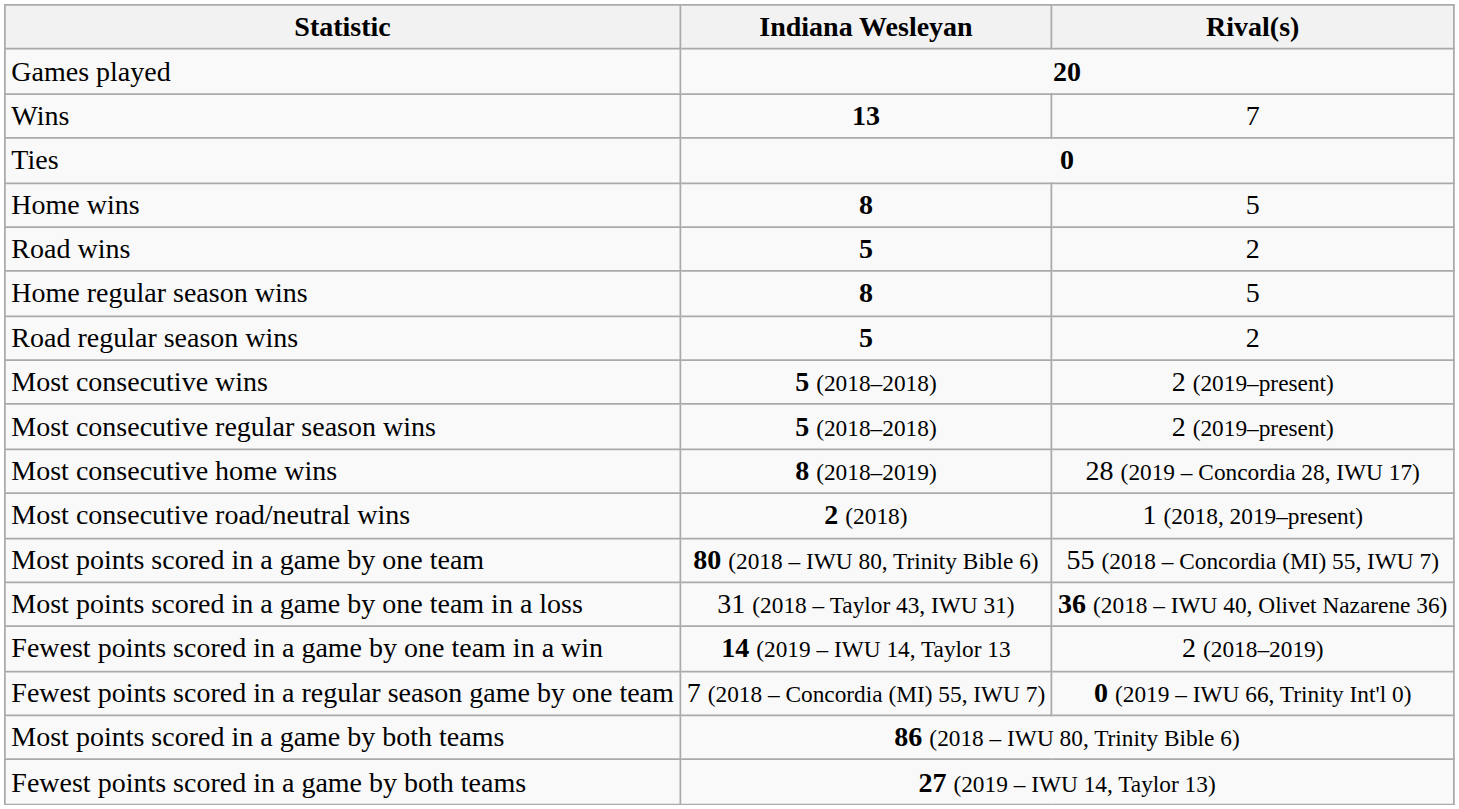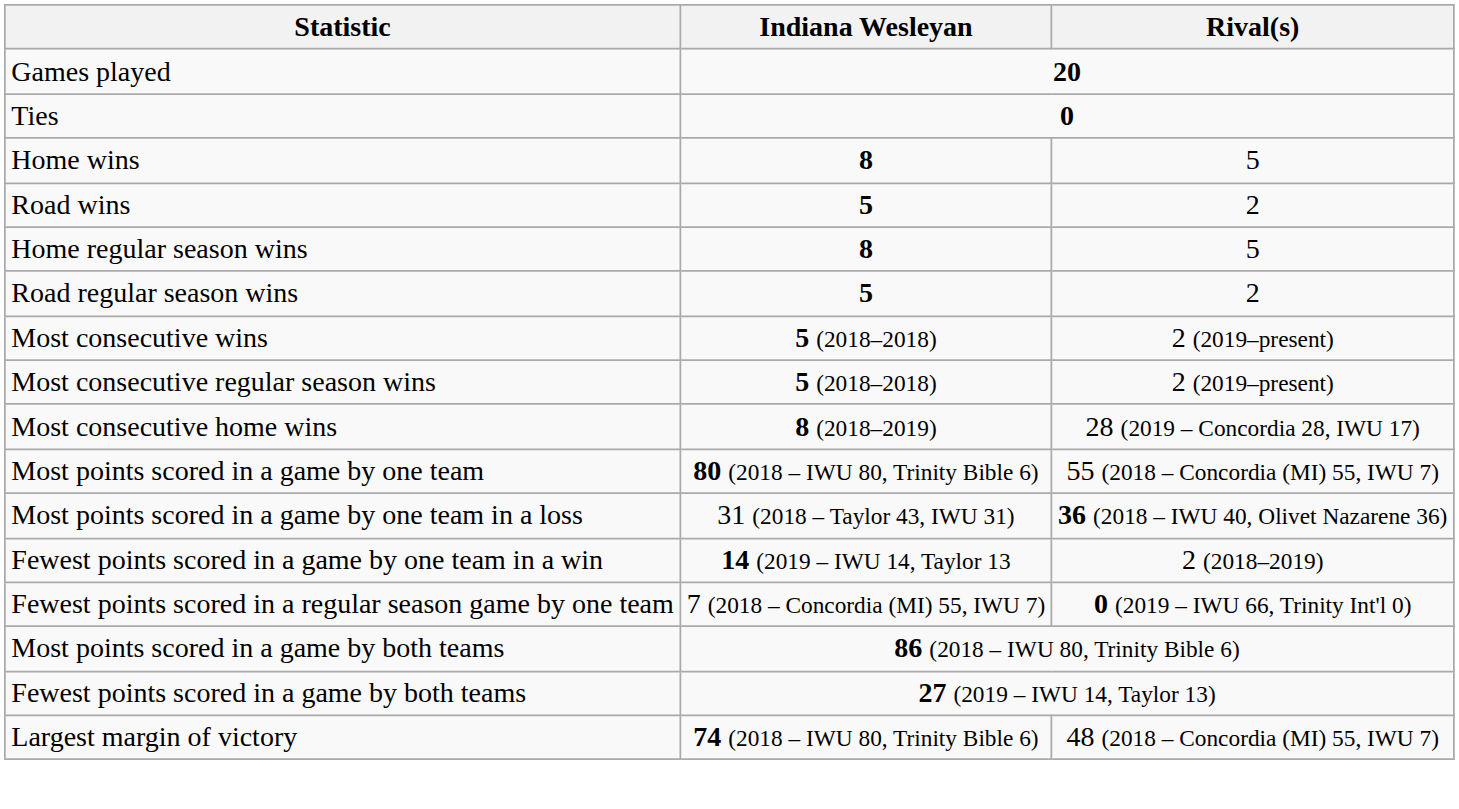- row: (40, 115)
- row: (211, 515)
+ row: (154, 737)
